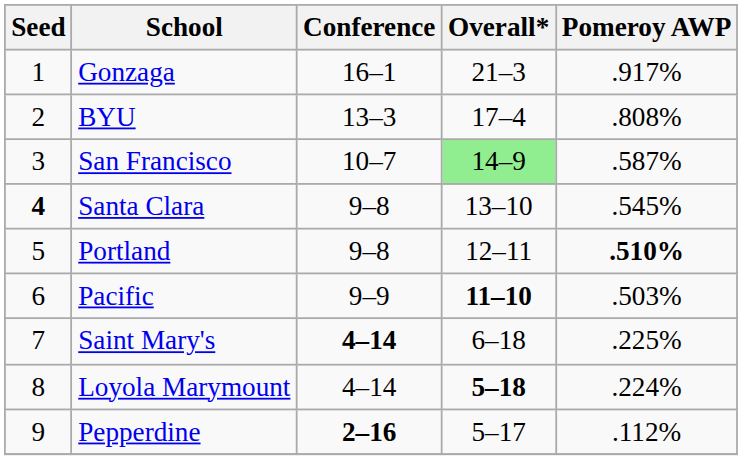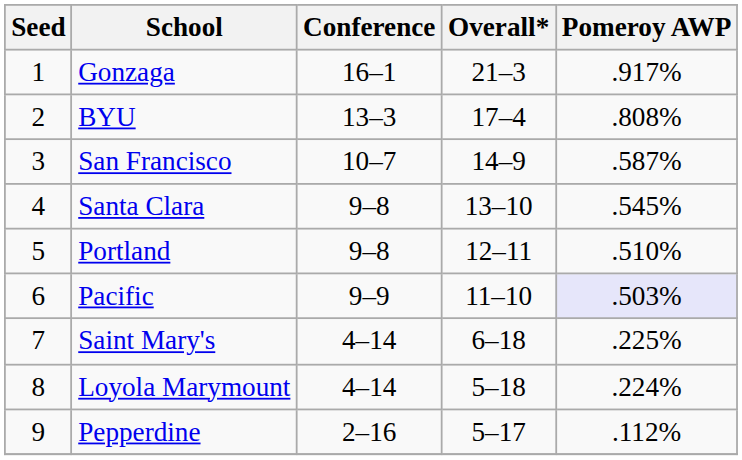(499, 161) lightgreen background -> (499, 161) no background
(38, 206) bold -> (38, 206) normal
(647, 251) bold -> (647, 251) normal
(499, 296) bold -> (499, 296) normal
(647, 296) no background -> (647, 296) lavender background
(369, 341) bold -> (369, 341) normal
(499, 386) bold -> (499, 386) normal
(369, 430) bold -> (369, 430) normal
